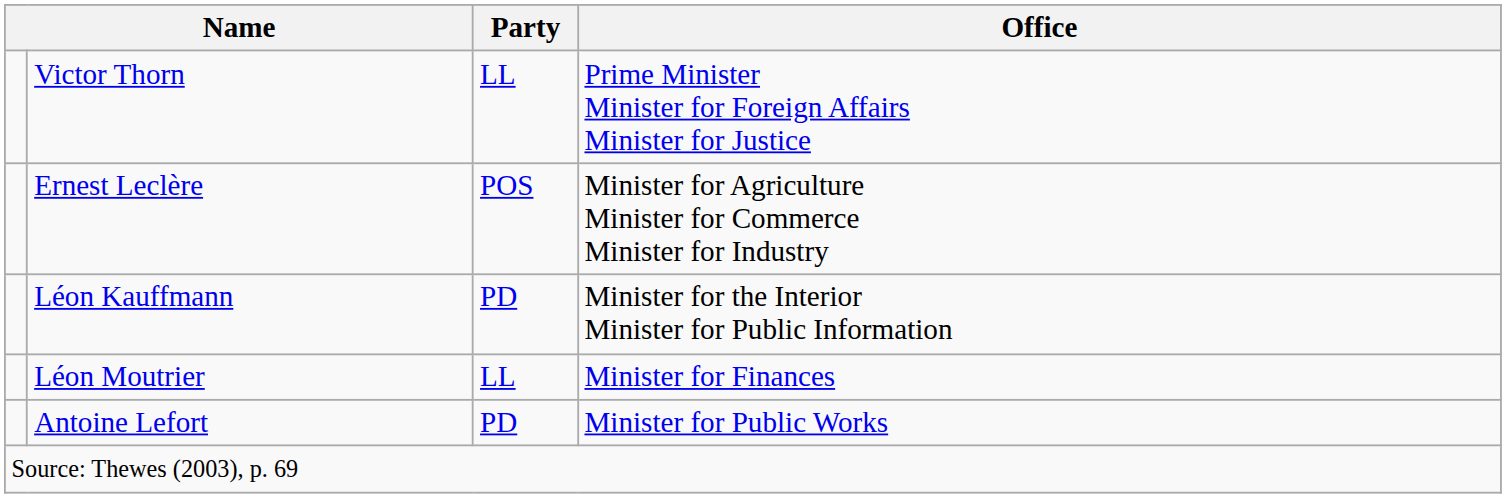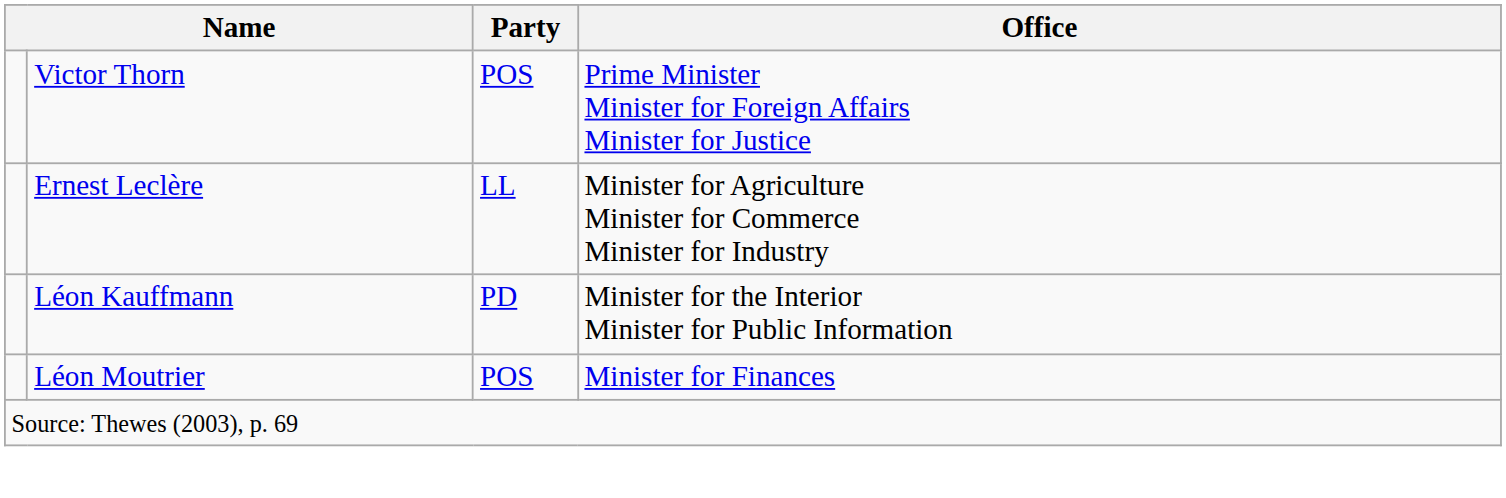(498, 73) LL -> (507, 73) POS
(507, 185) POS -> (498, 185) LL
(498, 376) LL -> (507, 376) POS
- row: (121, 422)
